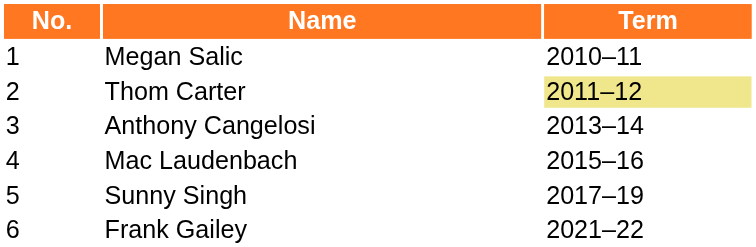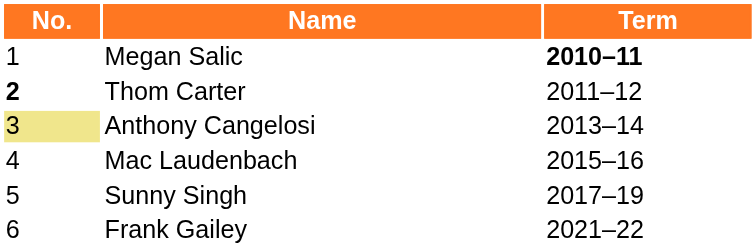(594, 57) normal -> (594, 57) bold
(13, 91) normal -> (13, 91) bold
(594, 91) khaki background -> (594, 91) no background
(13, 126) no background -> (13, 126) khaki background
